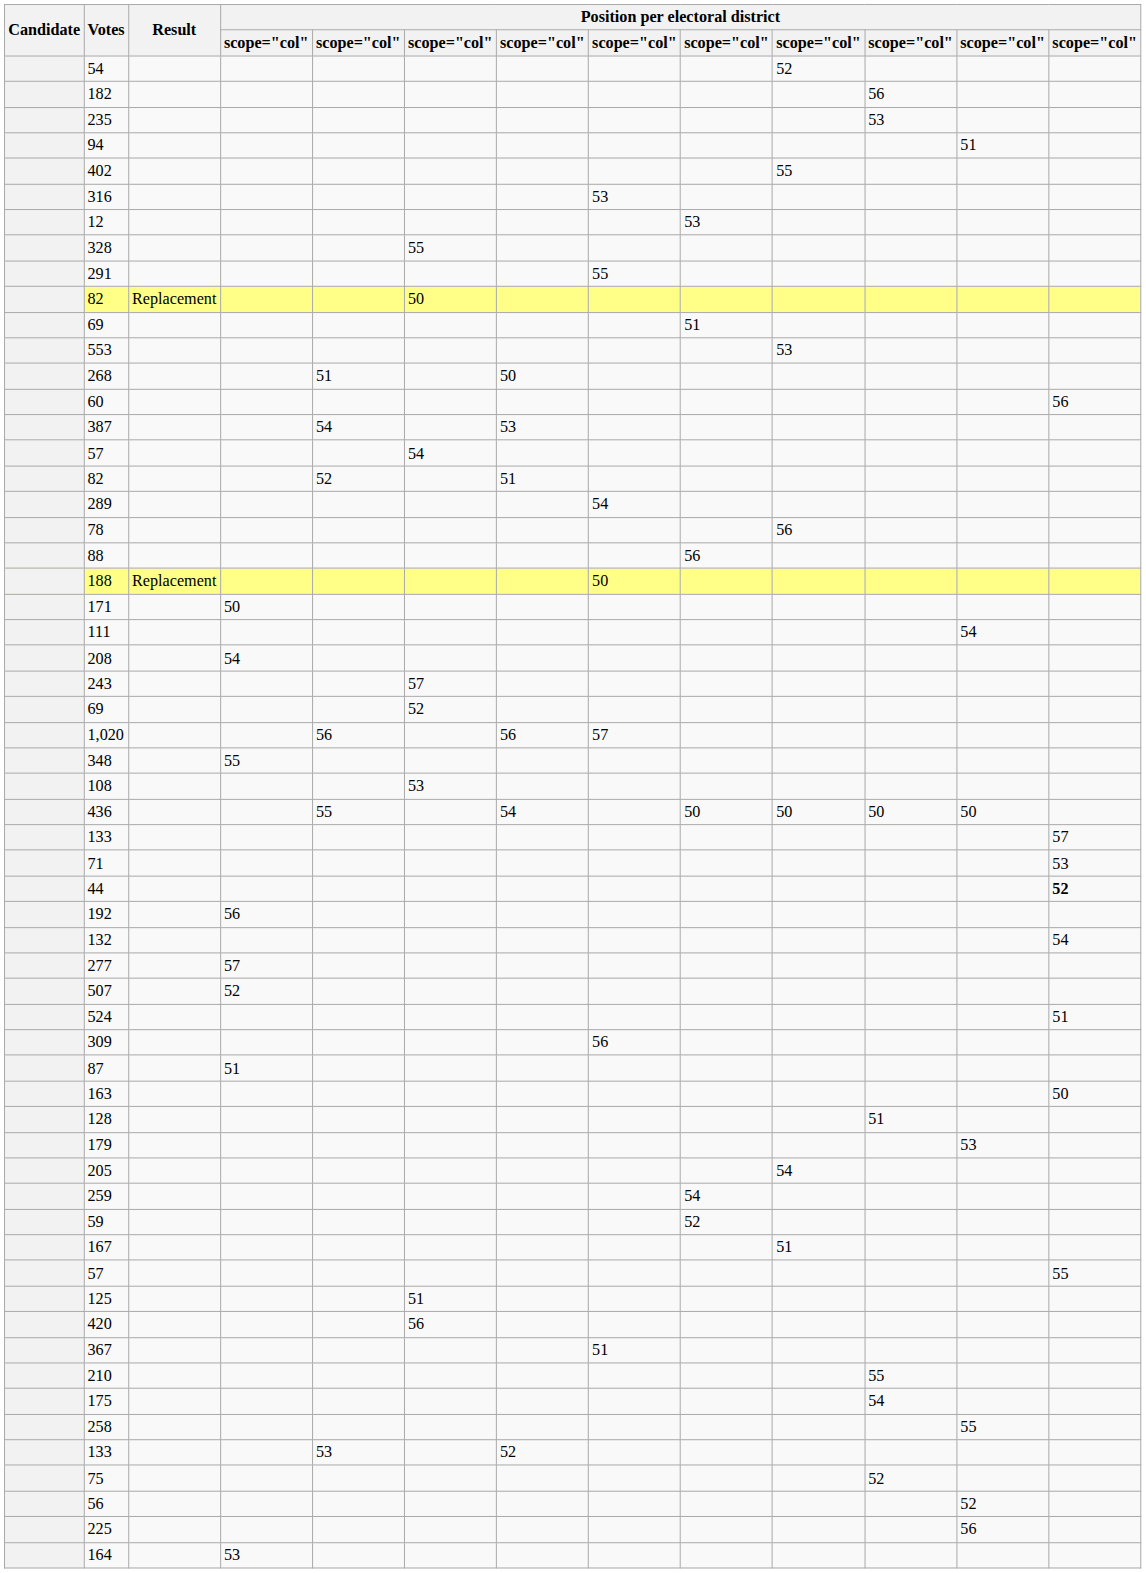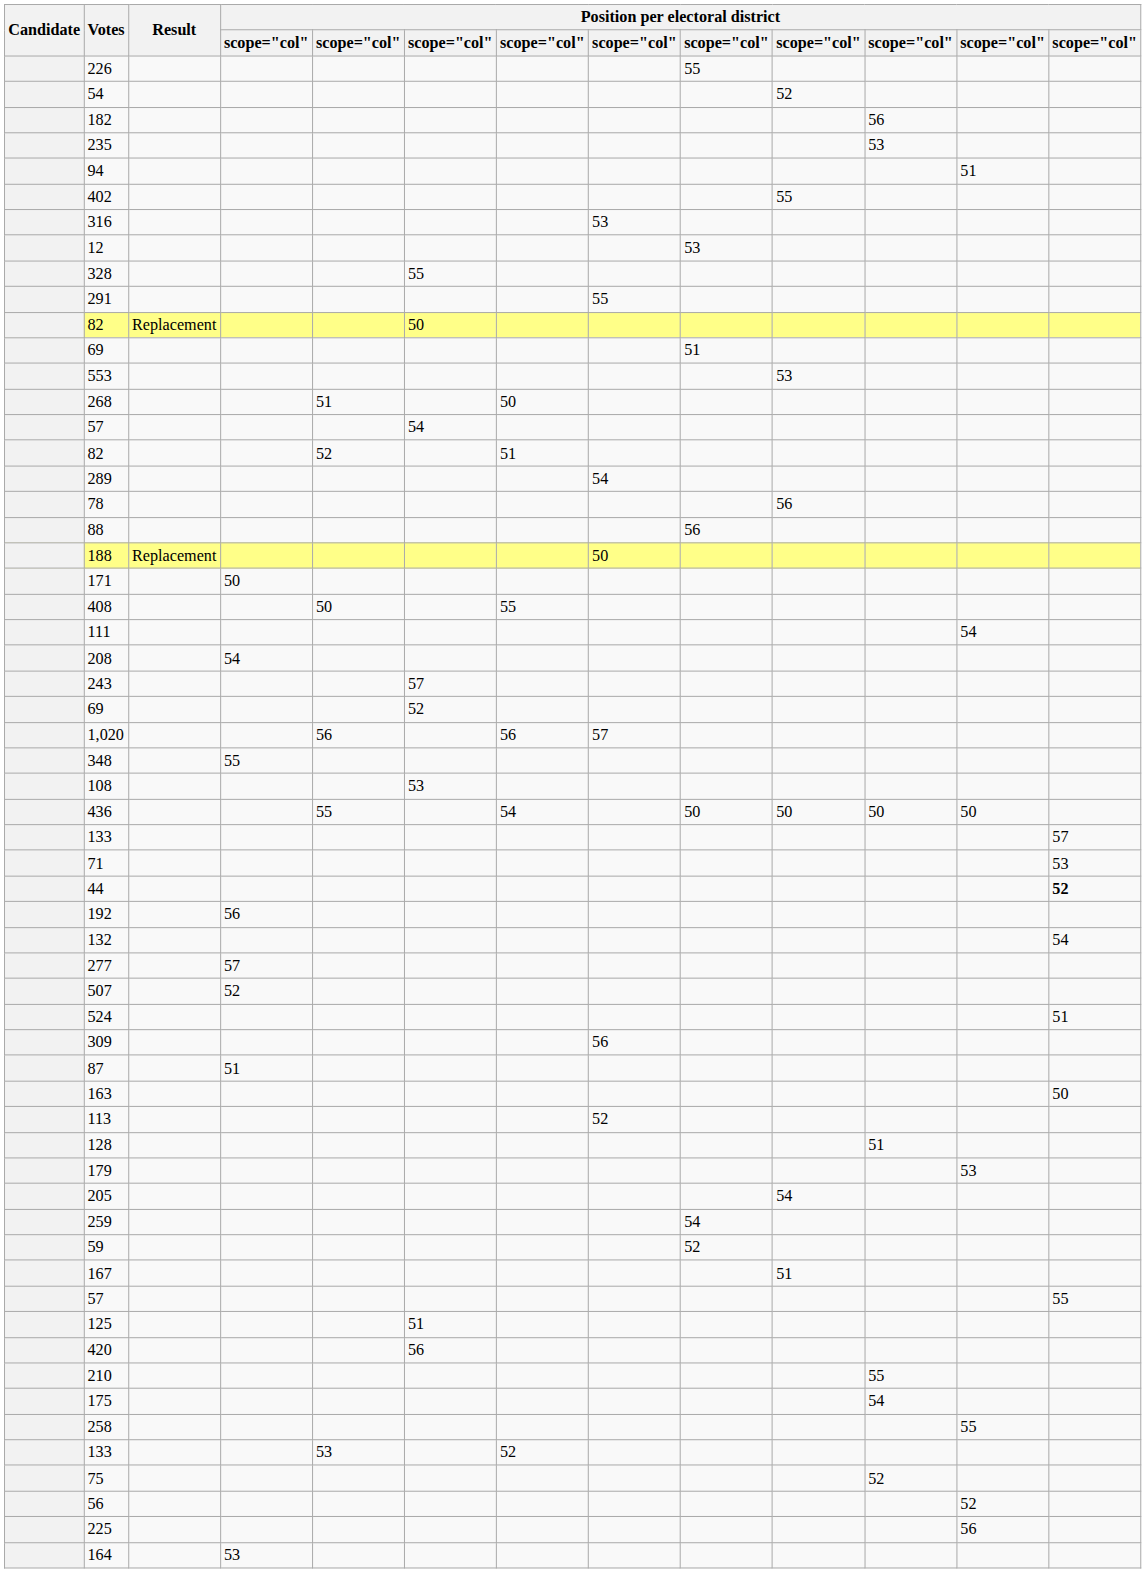+ row: (100, 68)
- row: (96, 401)
- row: (100, 427)
+ row: (100, 606)
+ row: (99, 1119)
- row: (100, 1350)
